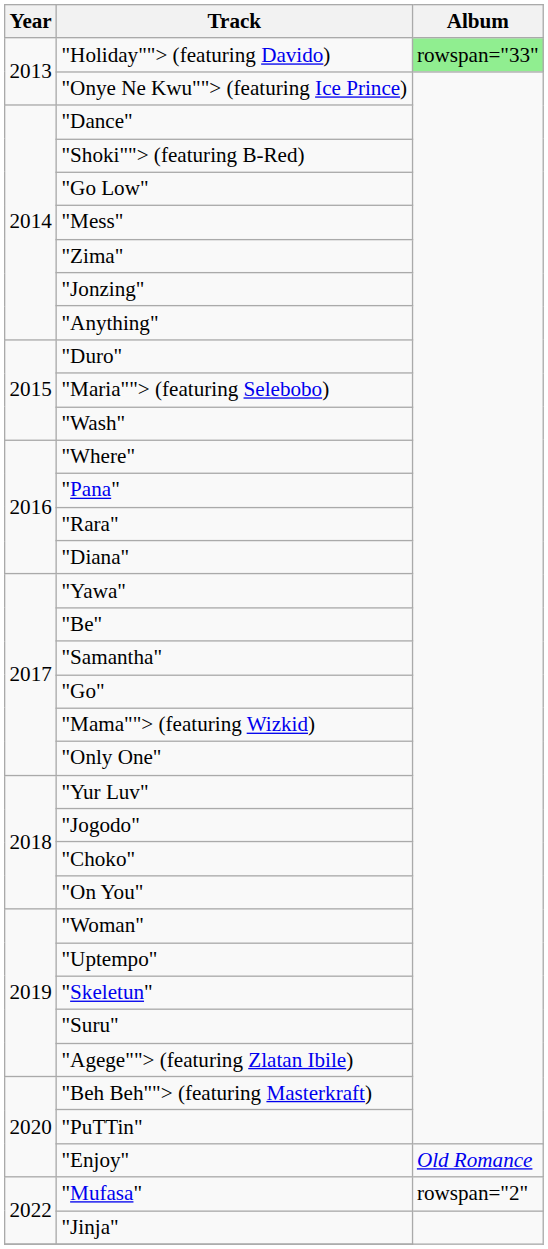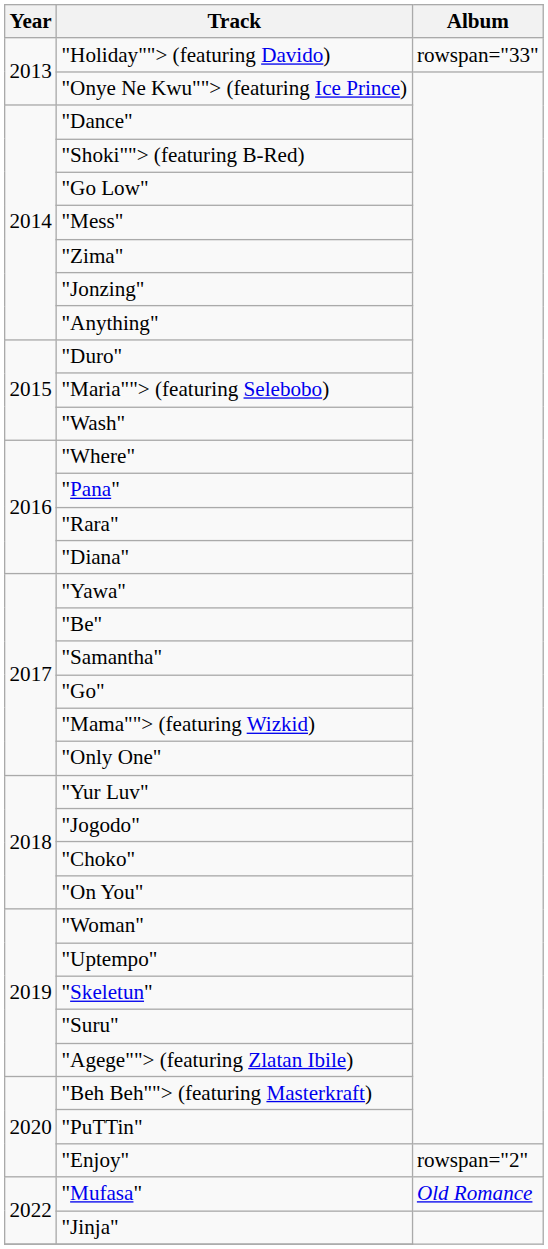(478, 54) lightgreen background -> (478, 54) no background
(475, 1160) Old Romance -> (473, 1160) rowspan="2"
(473, 1193) rowspan="2" -> (475, 1193) Old Romance
